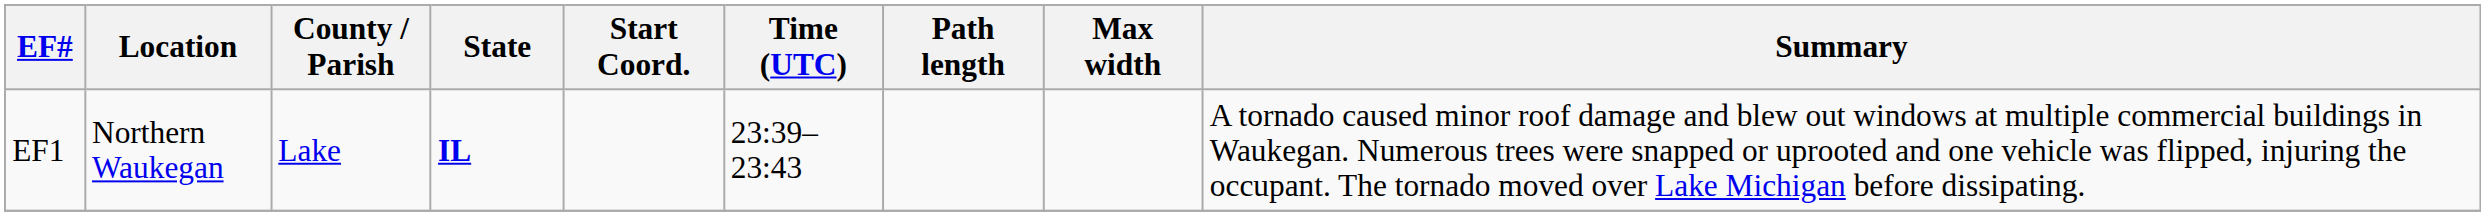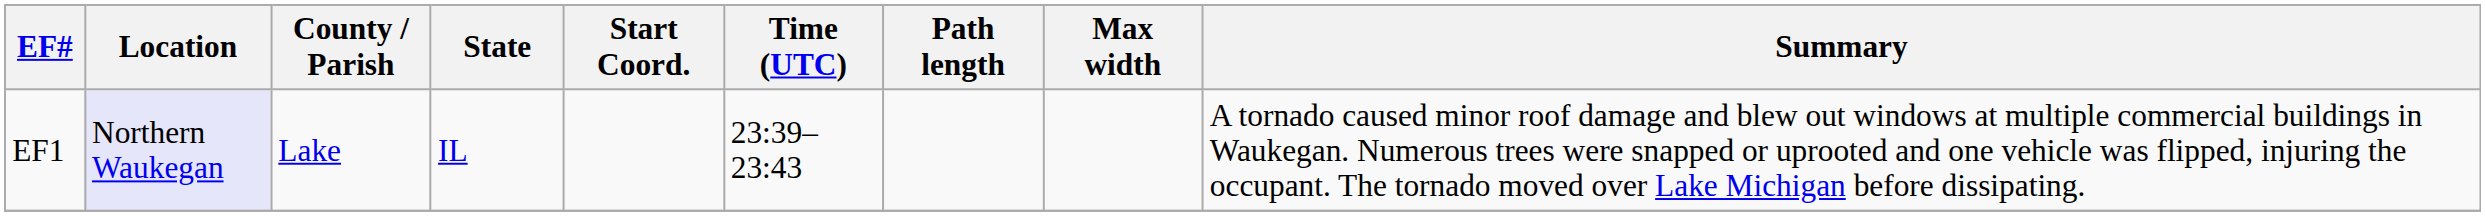(158, 149) no background -> (158, 149) lavender background
(455, 149) bold -> (453, 149) normal
